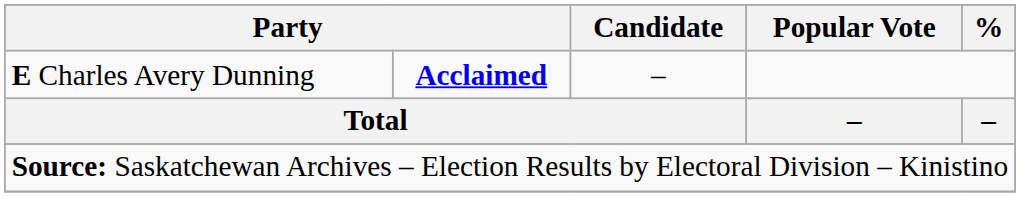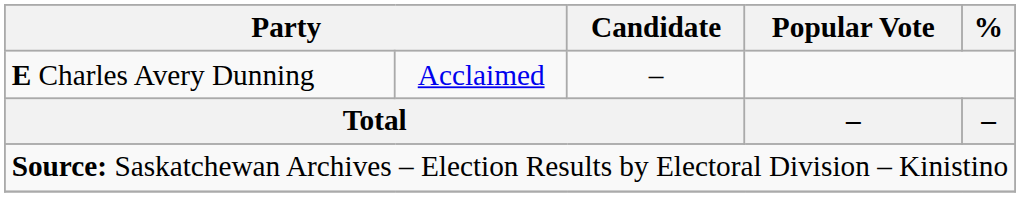(481, 74) bold -> (481, 74) normal
